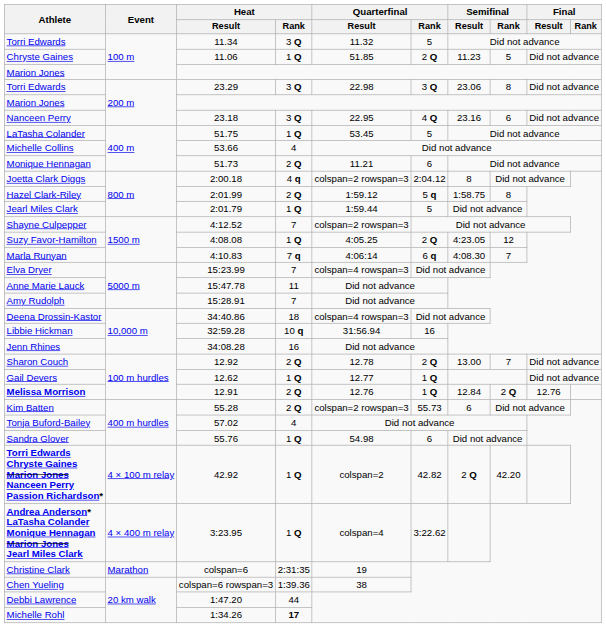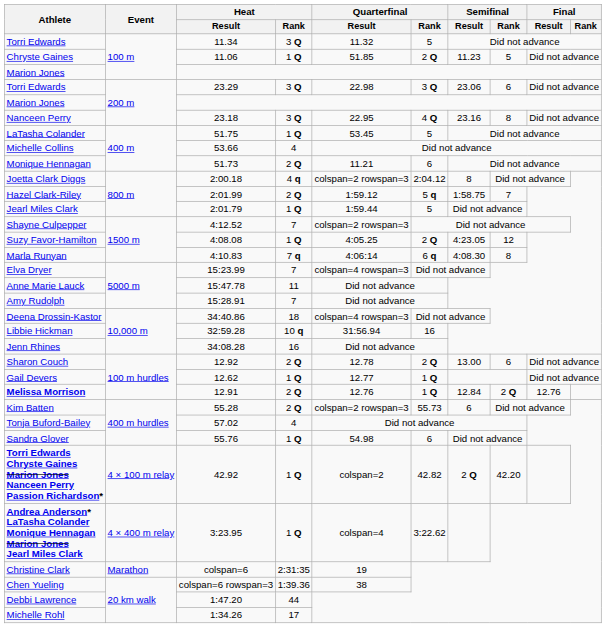(509, 88) 8 -> (509, 88) 6
(509, 118) 6 -> (509, 118) 8
(509, 194) 8 -> (509, 194) 7
(509, 255) 7 -> (509, 255) 8
(509, 362) 7 -> (509, 362) 6
(294, 615) bold -> (294, 615) normal
